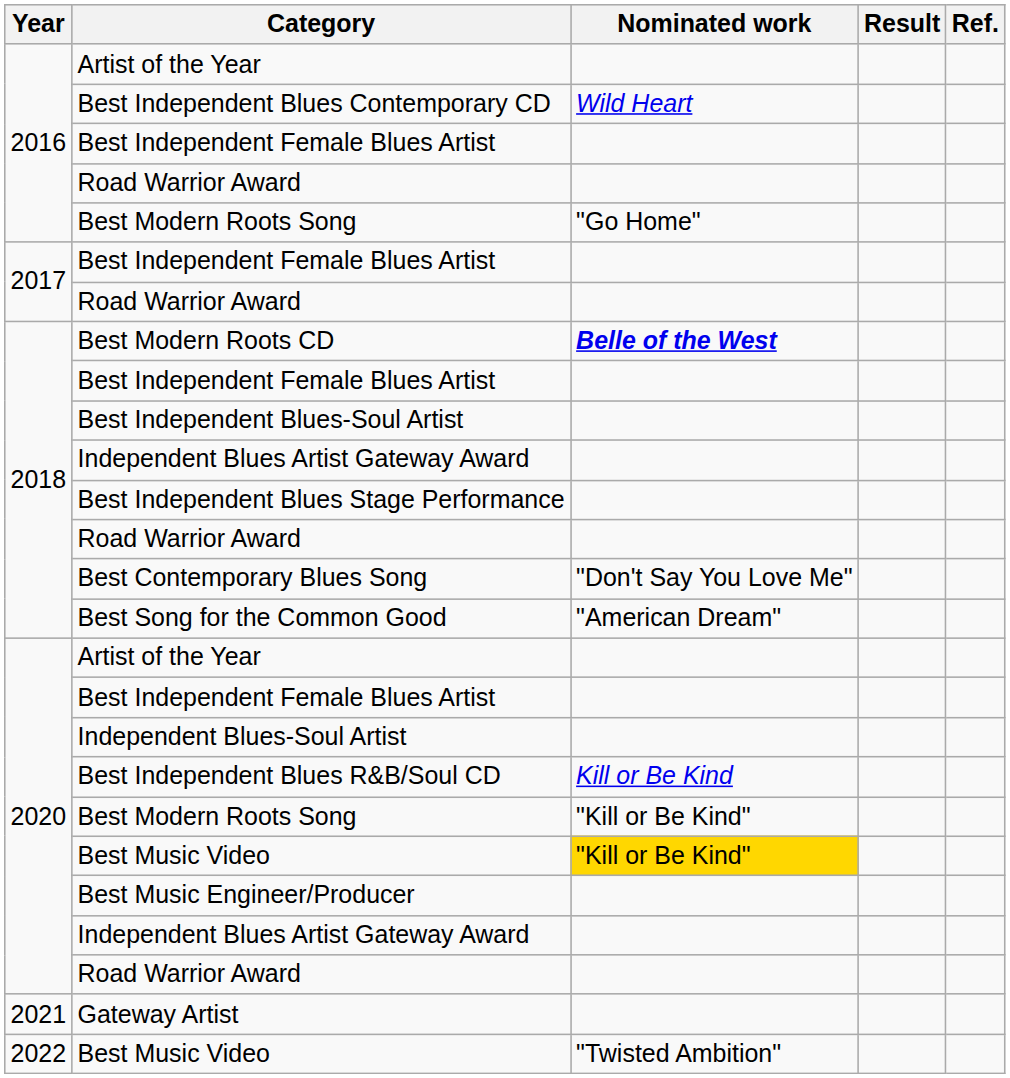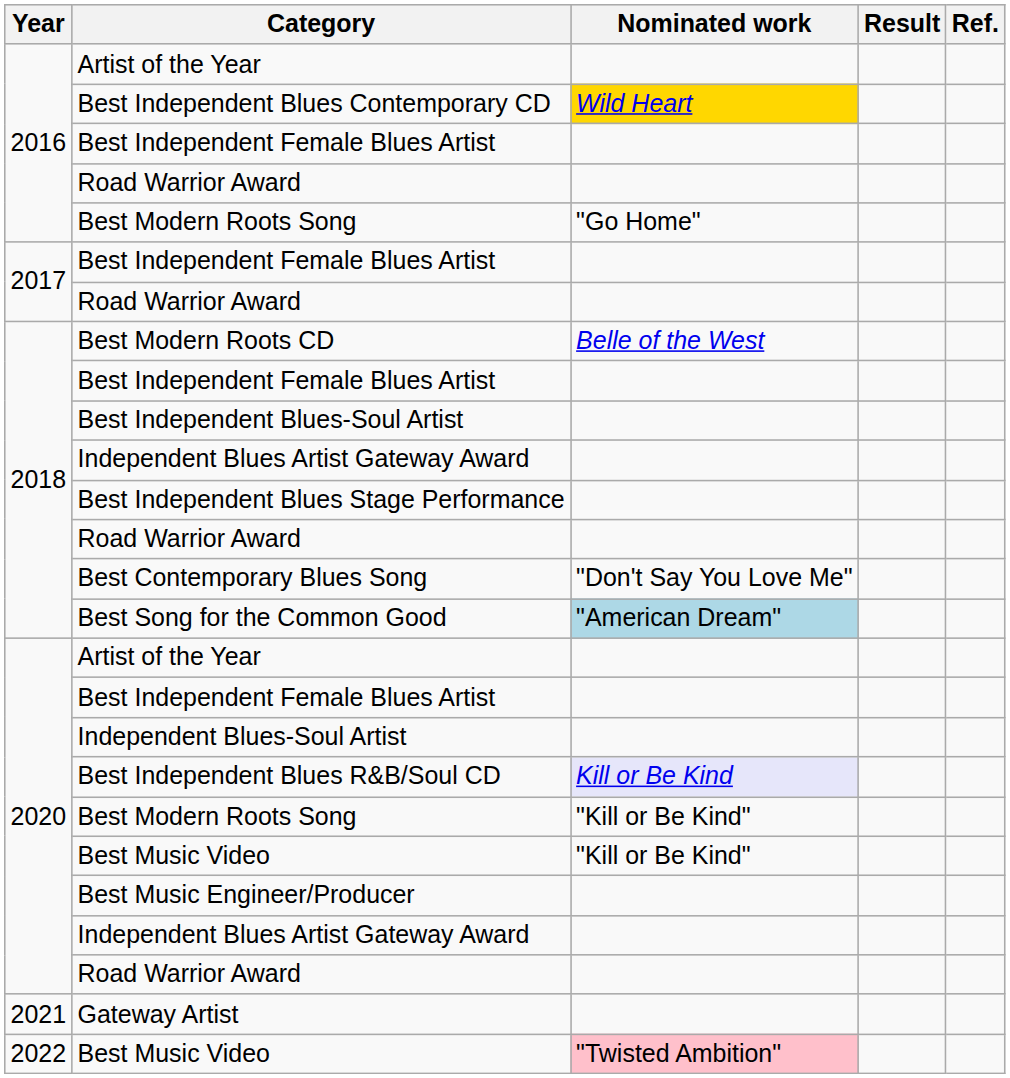(634, 103) no background -> (634, 103) gold background
(676, 340) bold -> (670, 340) normal
(679, 618) no background -> (679, 618) lightblue background
(654, 776) no background -> (654, 776) lavender background
(663, 855) gold background -> (663, 855) no background
(679, 1053) no background -> (679, 1053) pink background
